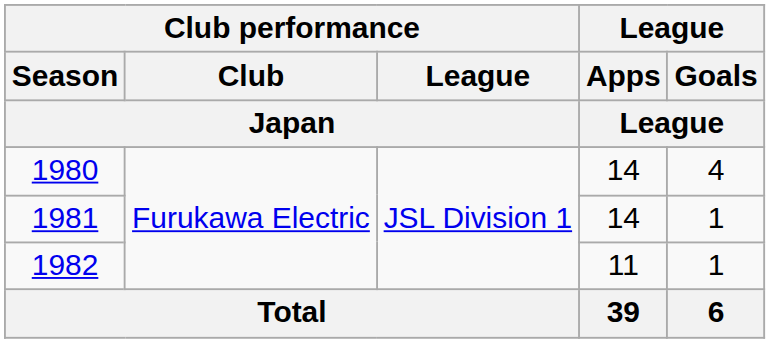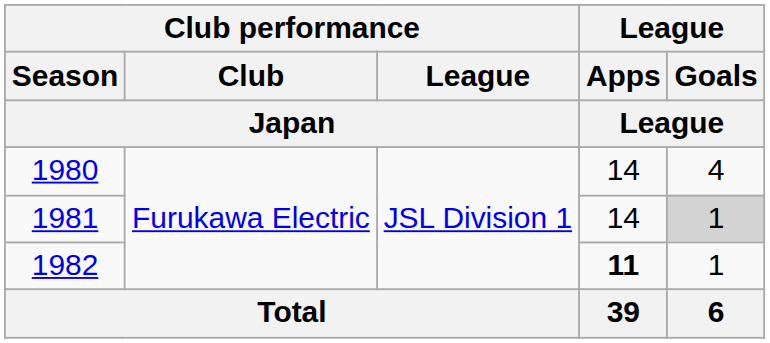(716, 218) no background -> (716, 218) lightgrey background
(623, 265) normal -> (623, 265) bold
